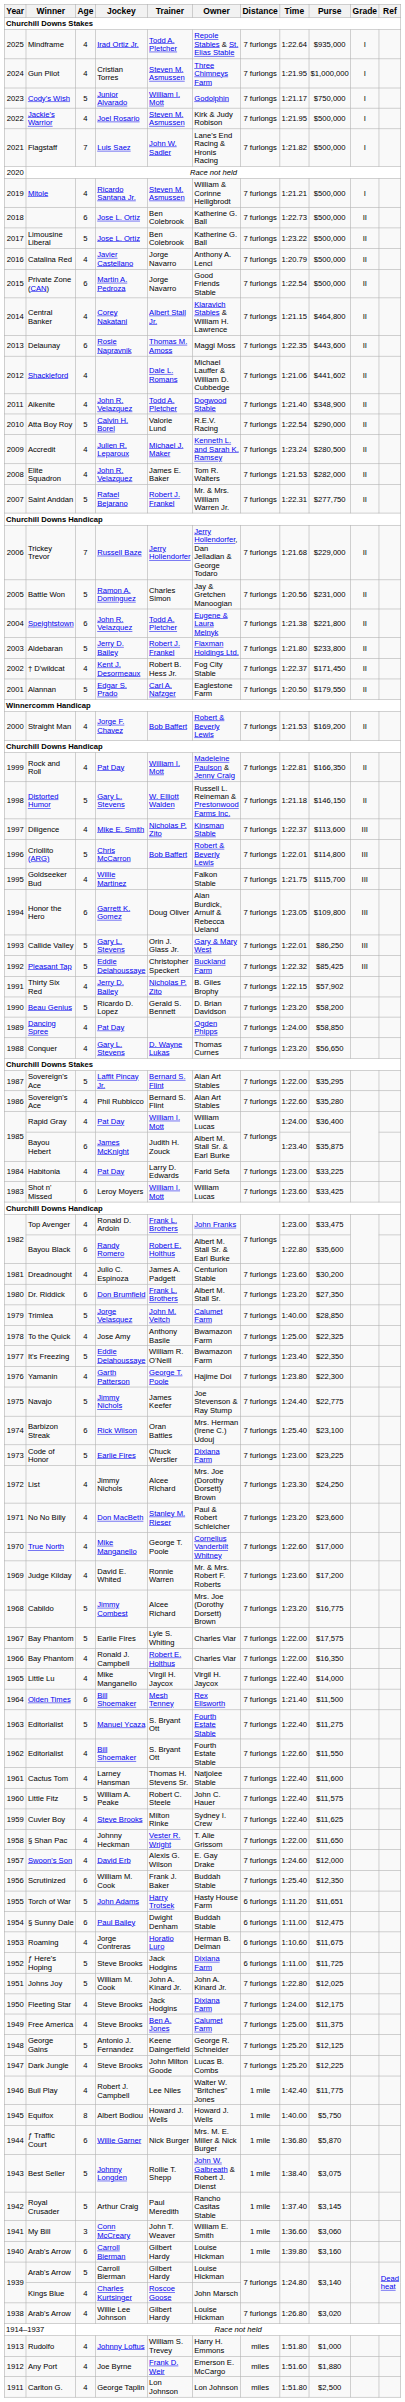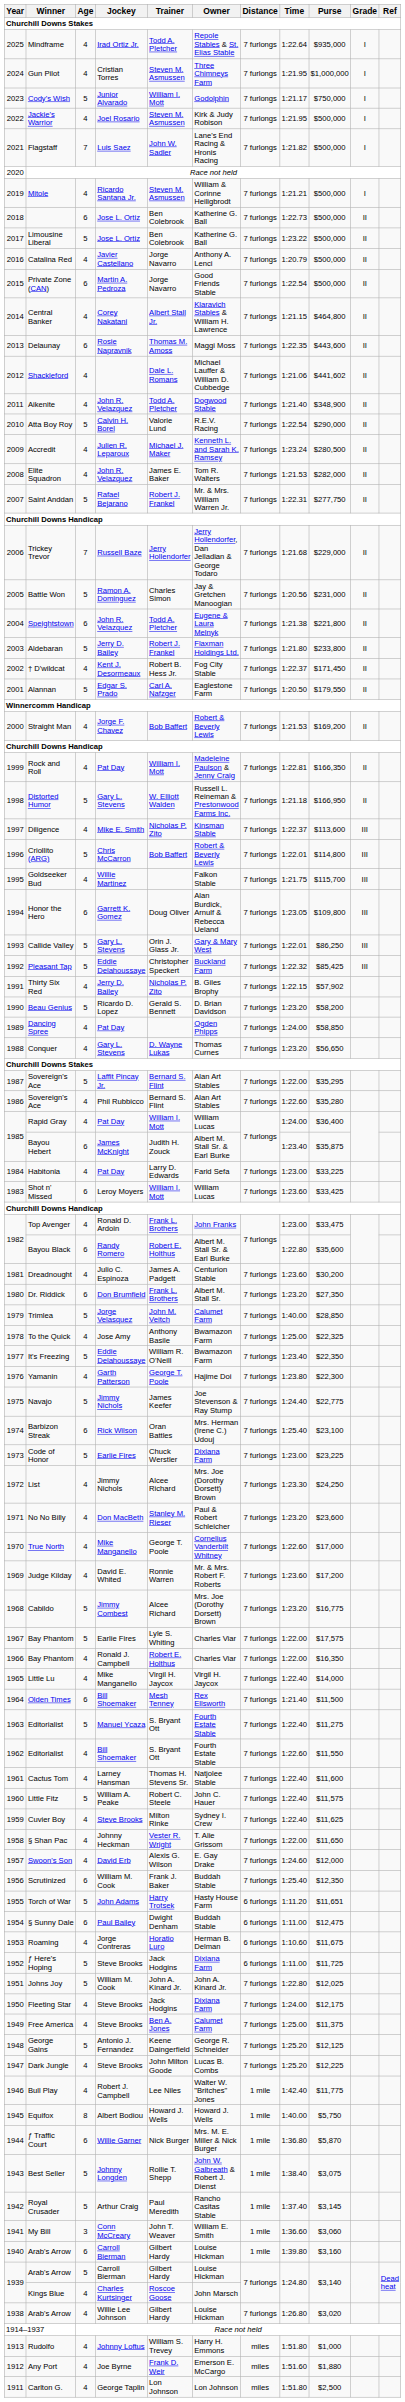(330, 800) $146,150 -> (330, 800) $166,950
